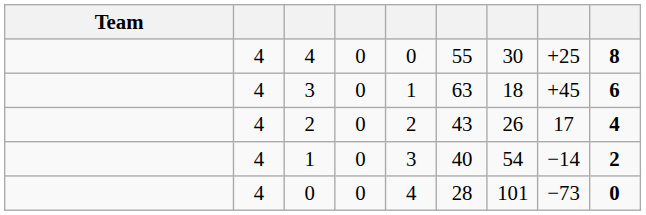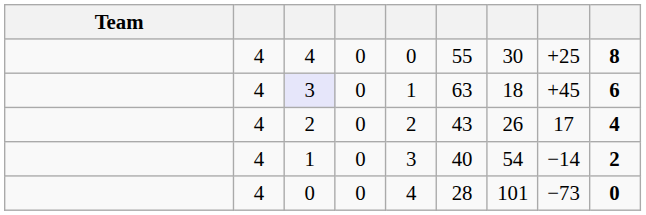(310, 90) no background -> (310, 90) lavender background
